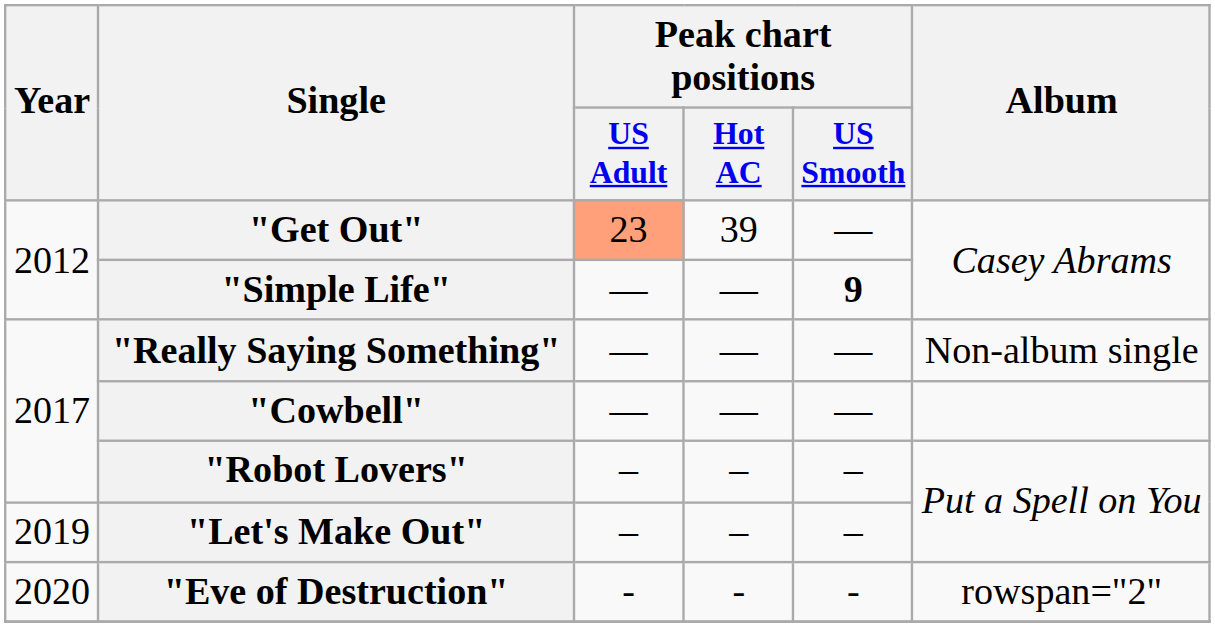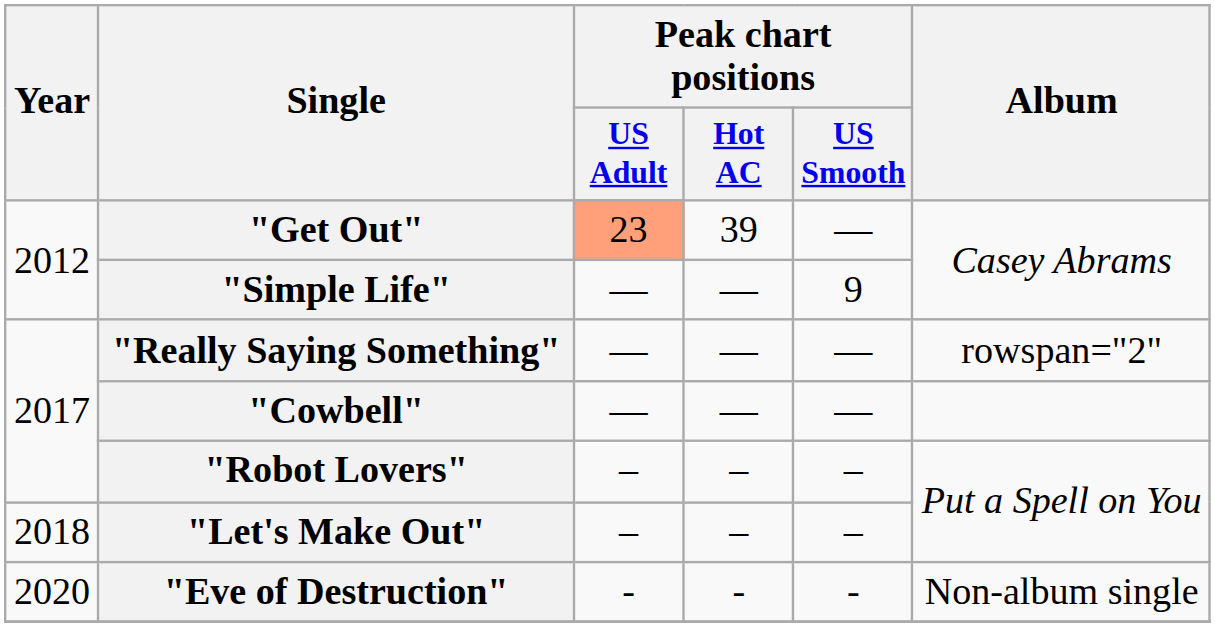(853, 289) bold -> (853, 289) normal
(1062, 349) Non-album single -> (1062, 349) rowspan="2"
(52, 531) 2019 -> (52, 531) 2018
(1062, 591) rowspan="2" -> (1062, 591) Non-album single
